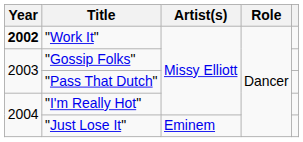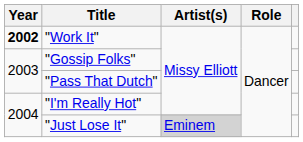(190, 125) no background -> (190, 125) lightgrey background
